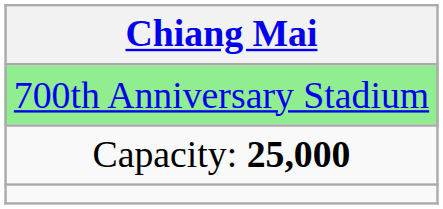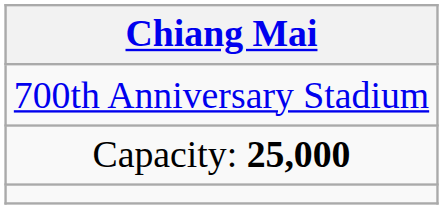(222, 94) lightgreen background -> (222, 94) no background
